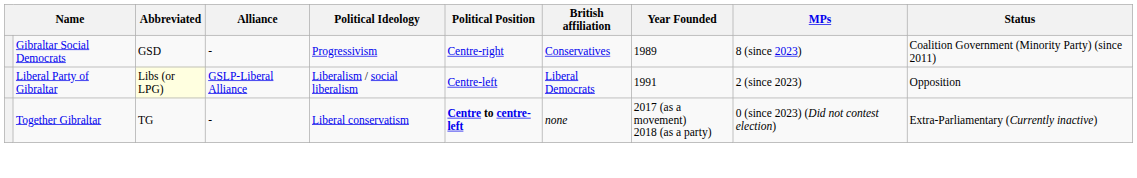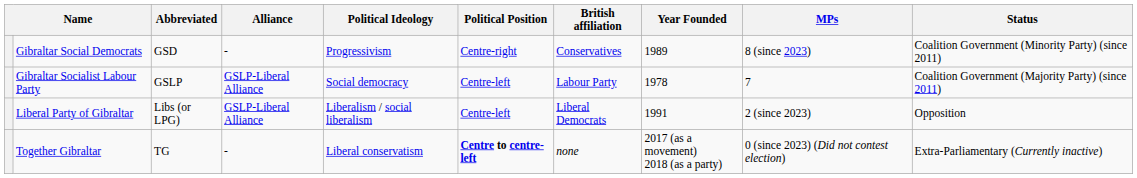+ row: (76, 82)
(156, 82) lightyellow background -> (173, 113) no background
